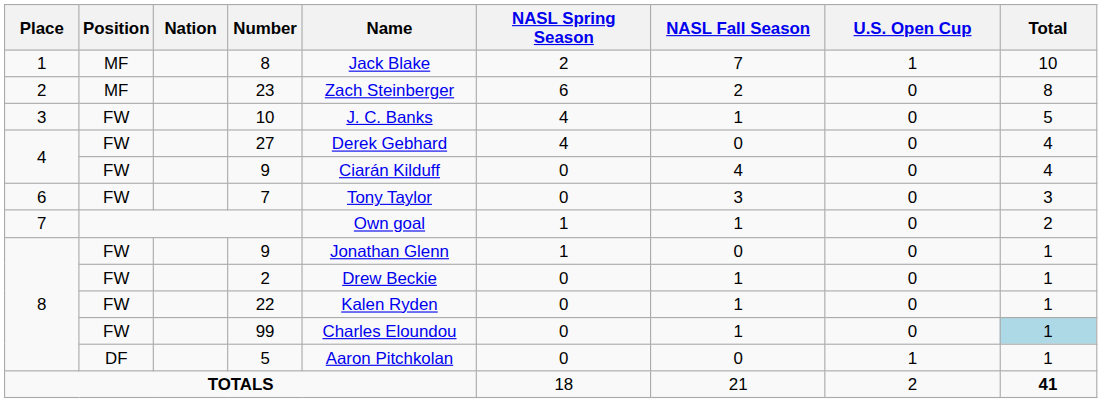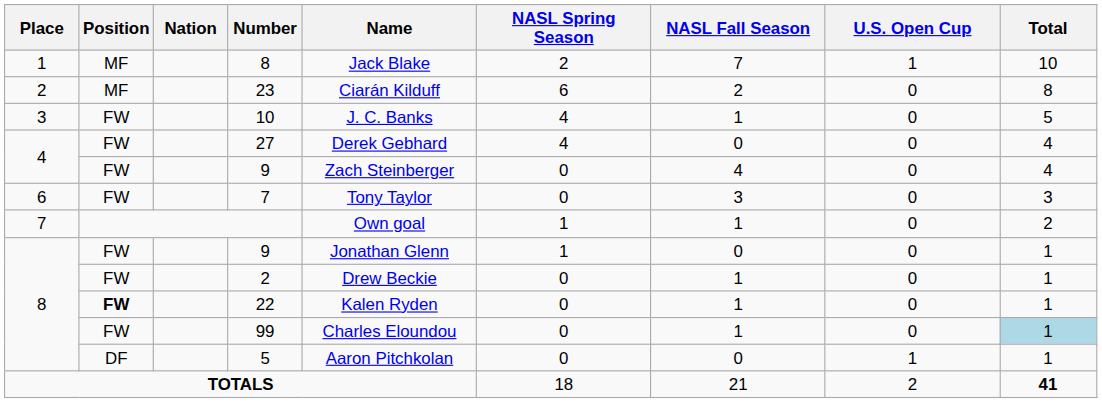(389, 90) Zach Steinberger -> (389, 90) Ciarán Kilduff
(389, 171) Ciarán Kilduff -> (389, 171) Zach Steinberger
(116, 304) normal -> (116, 304) bold
